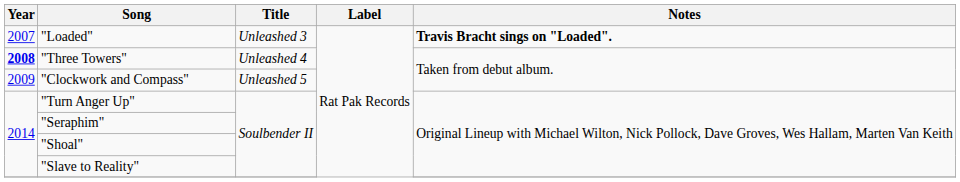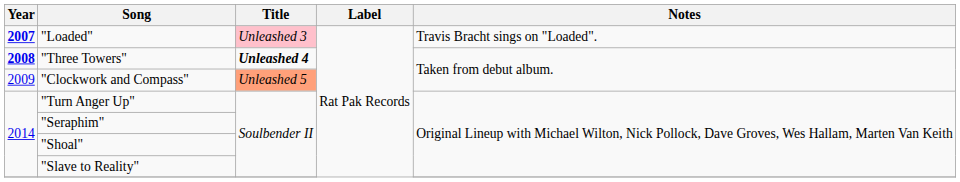(21, 36) normal -> (21, 36) bold
(273, 36) no background -> (273, 36) pink background
(514, 36) bold -> (507, 36) normal
(273, 58) normal -> (273, 58) bold
(273, 79) no background -> (273, 79) lightsalmon background
